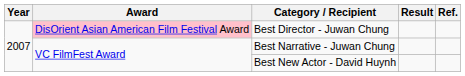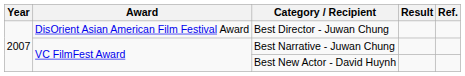(142, 29) pink background -> (142, 29) no background
